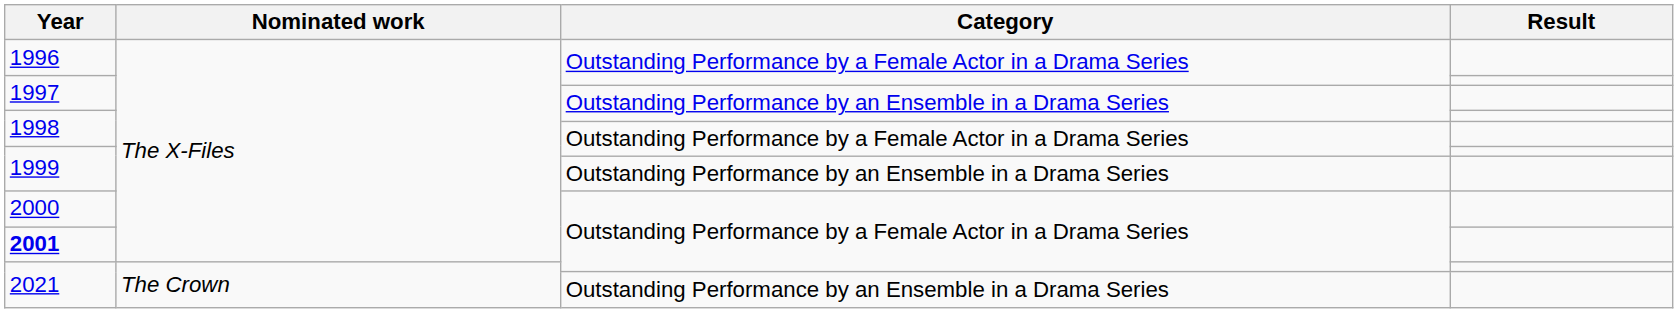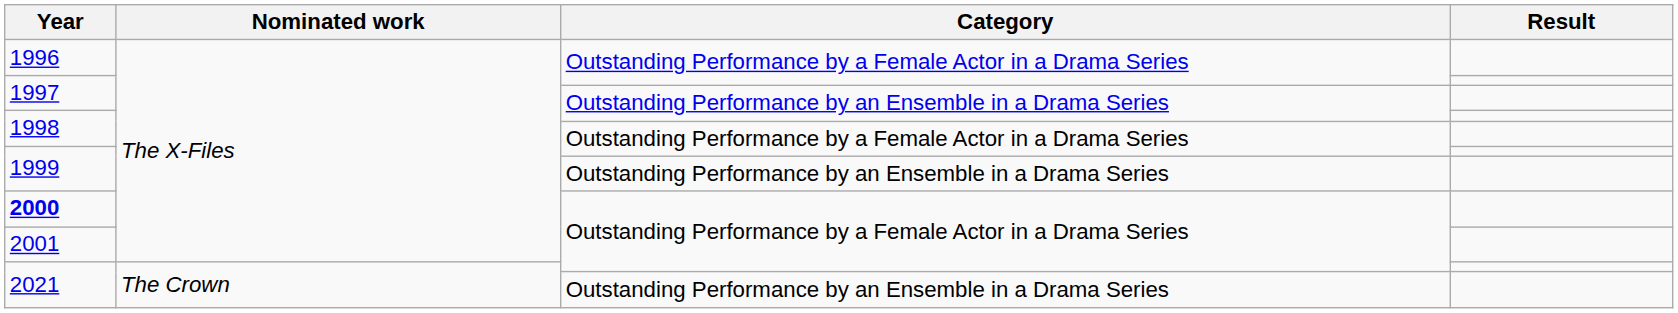(35, 208) normal -> (35, 208) bold
(35, 244) bold -> (35, 244) normal
